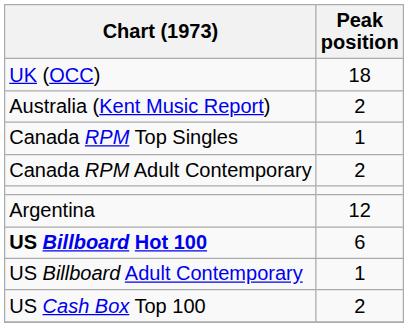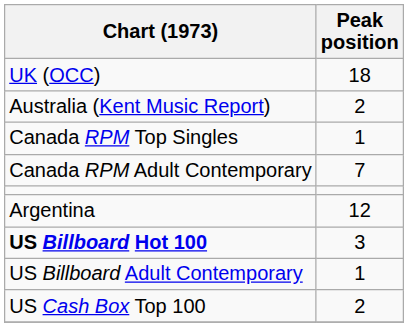(360, 169) 2 -> (360, 169) 7
(360, 242) 6 -> (360, 242) 3
